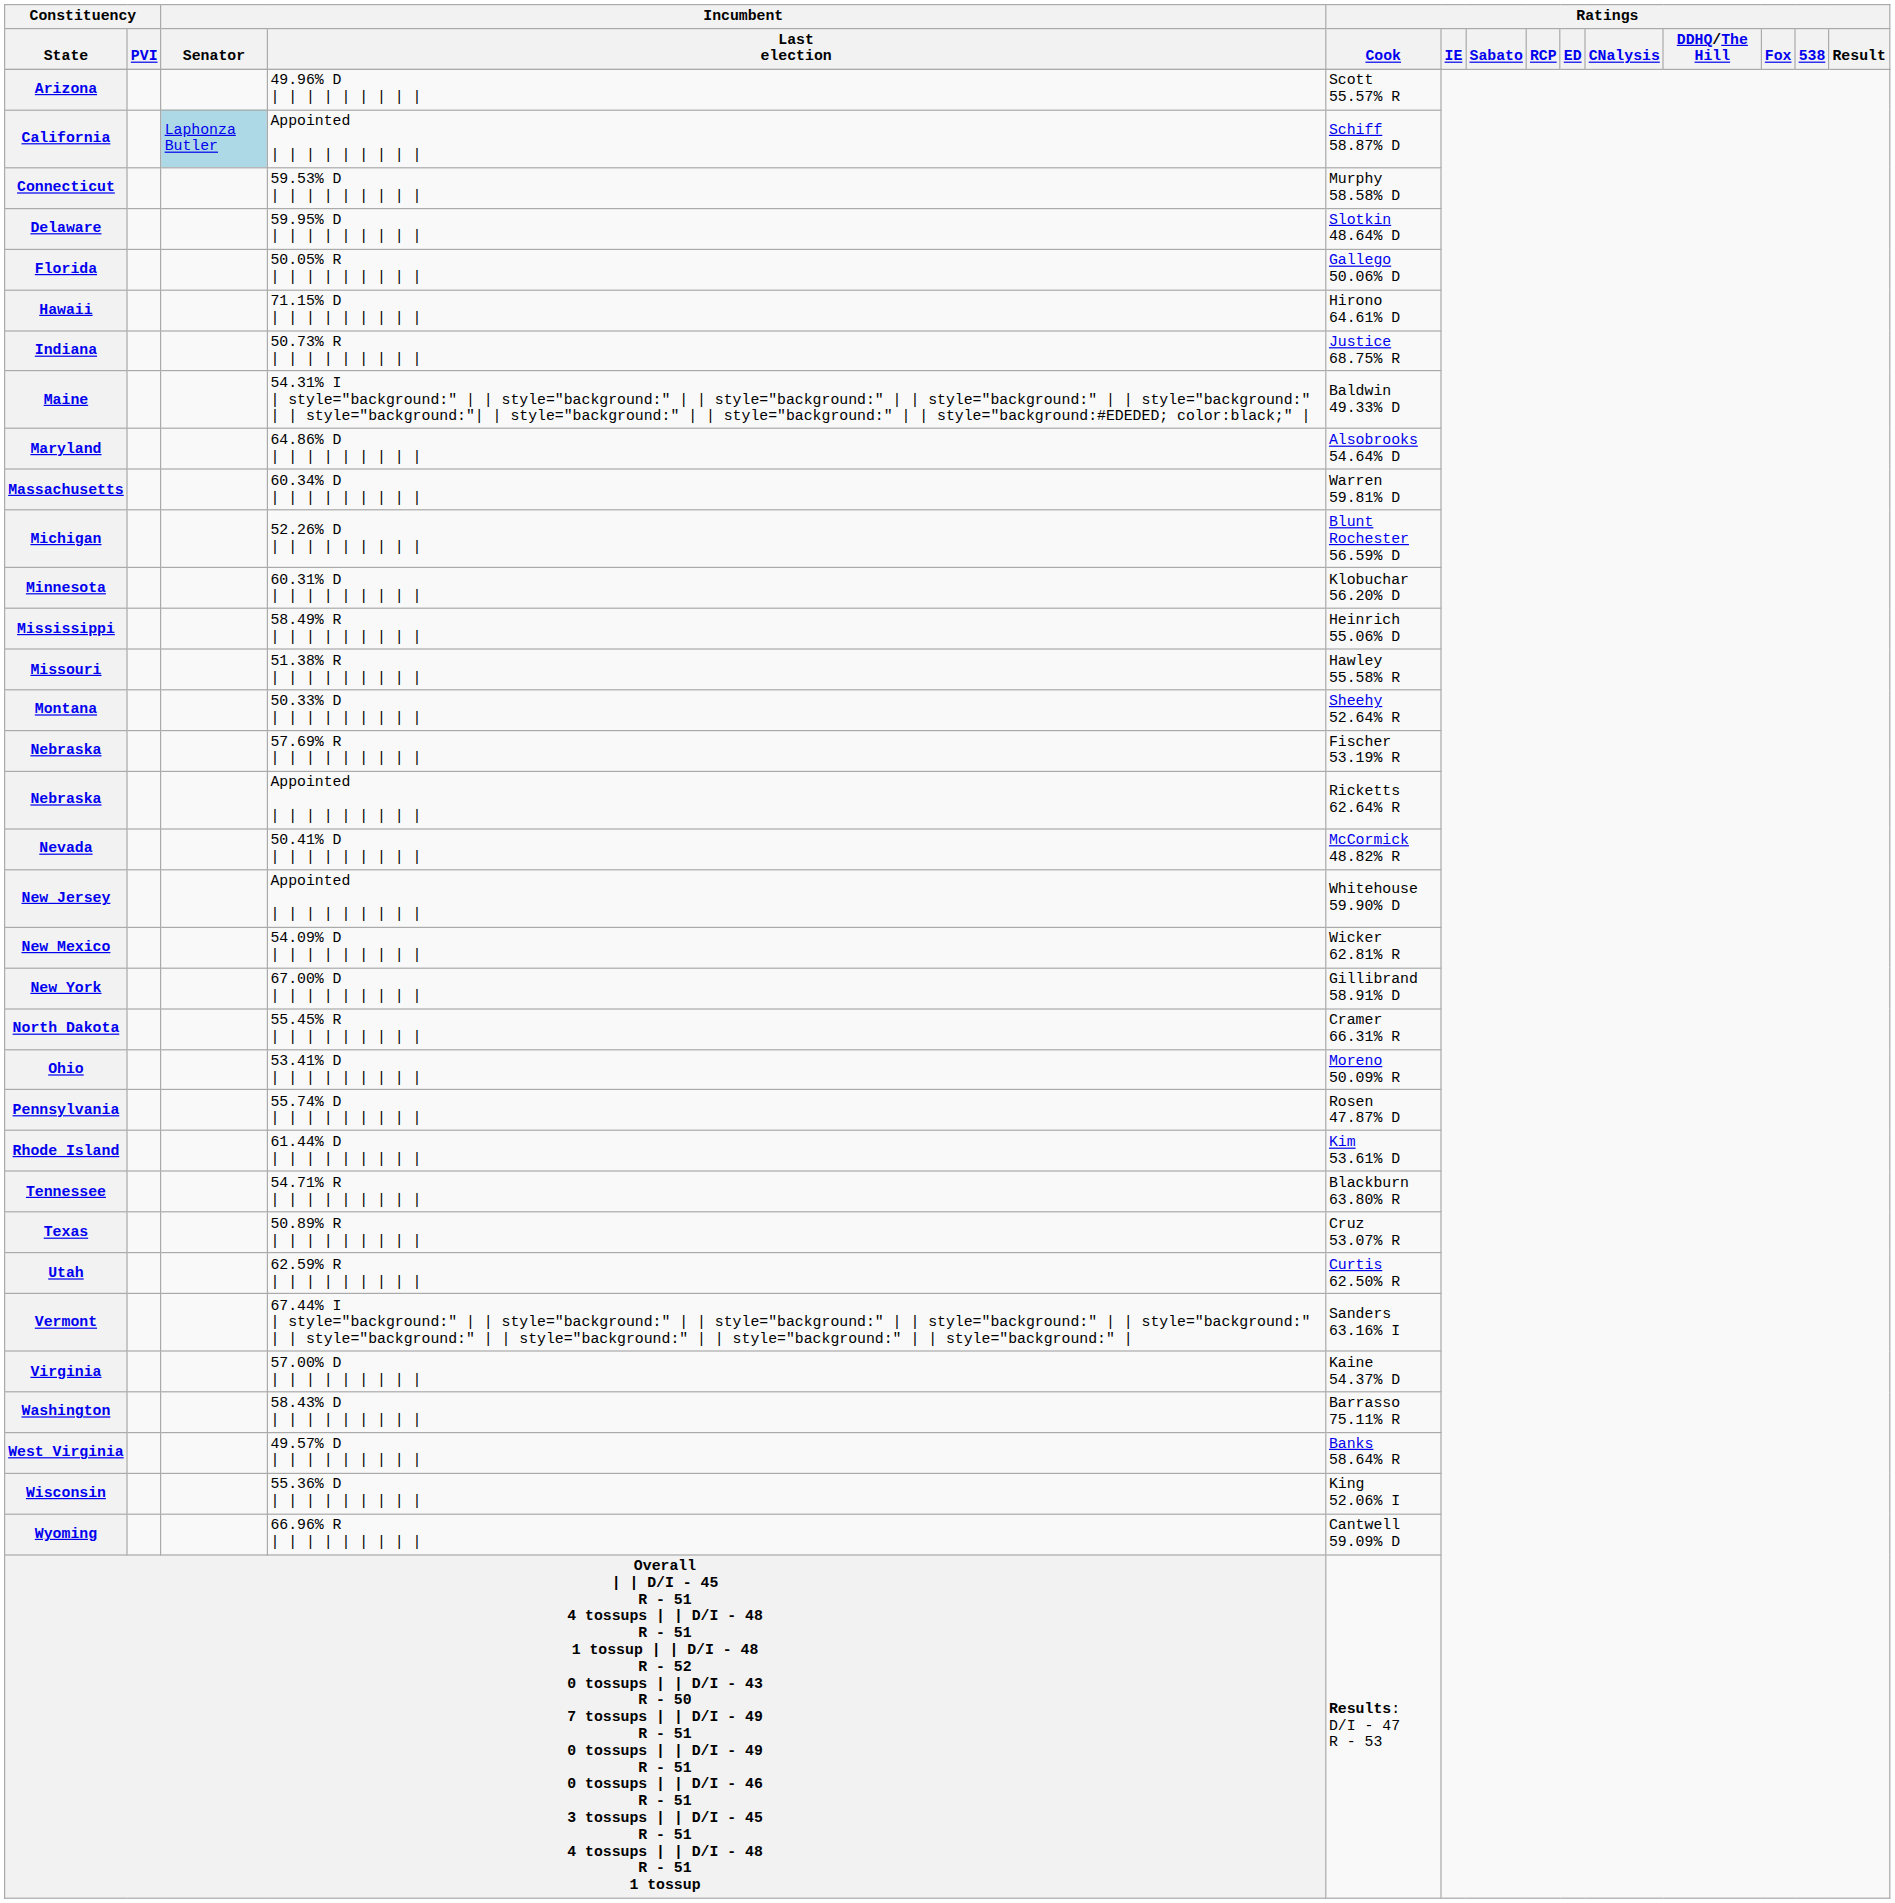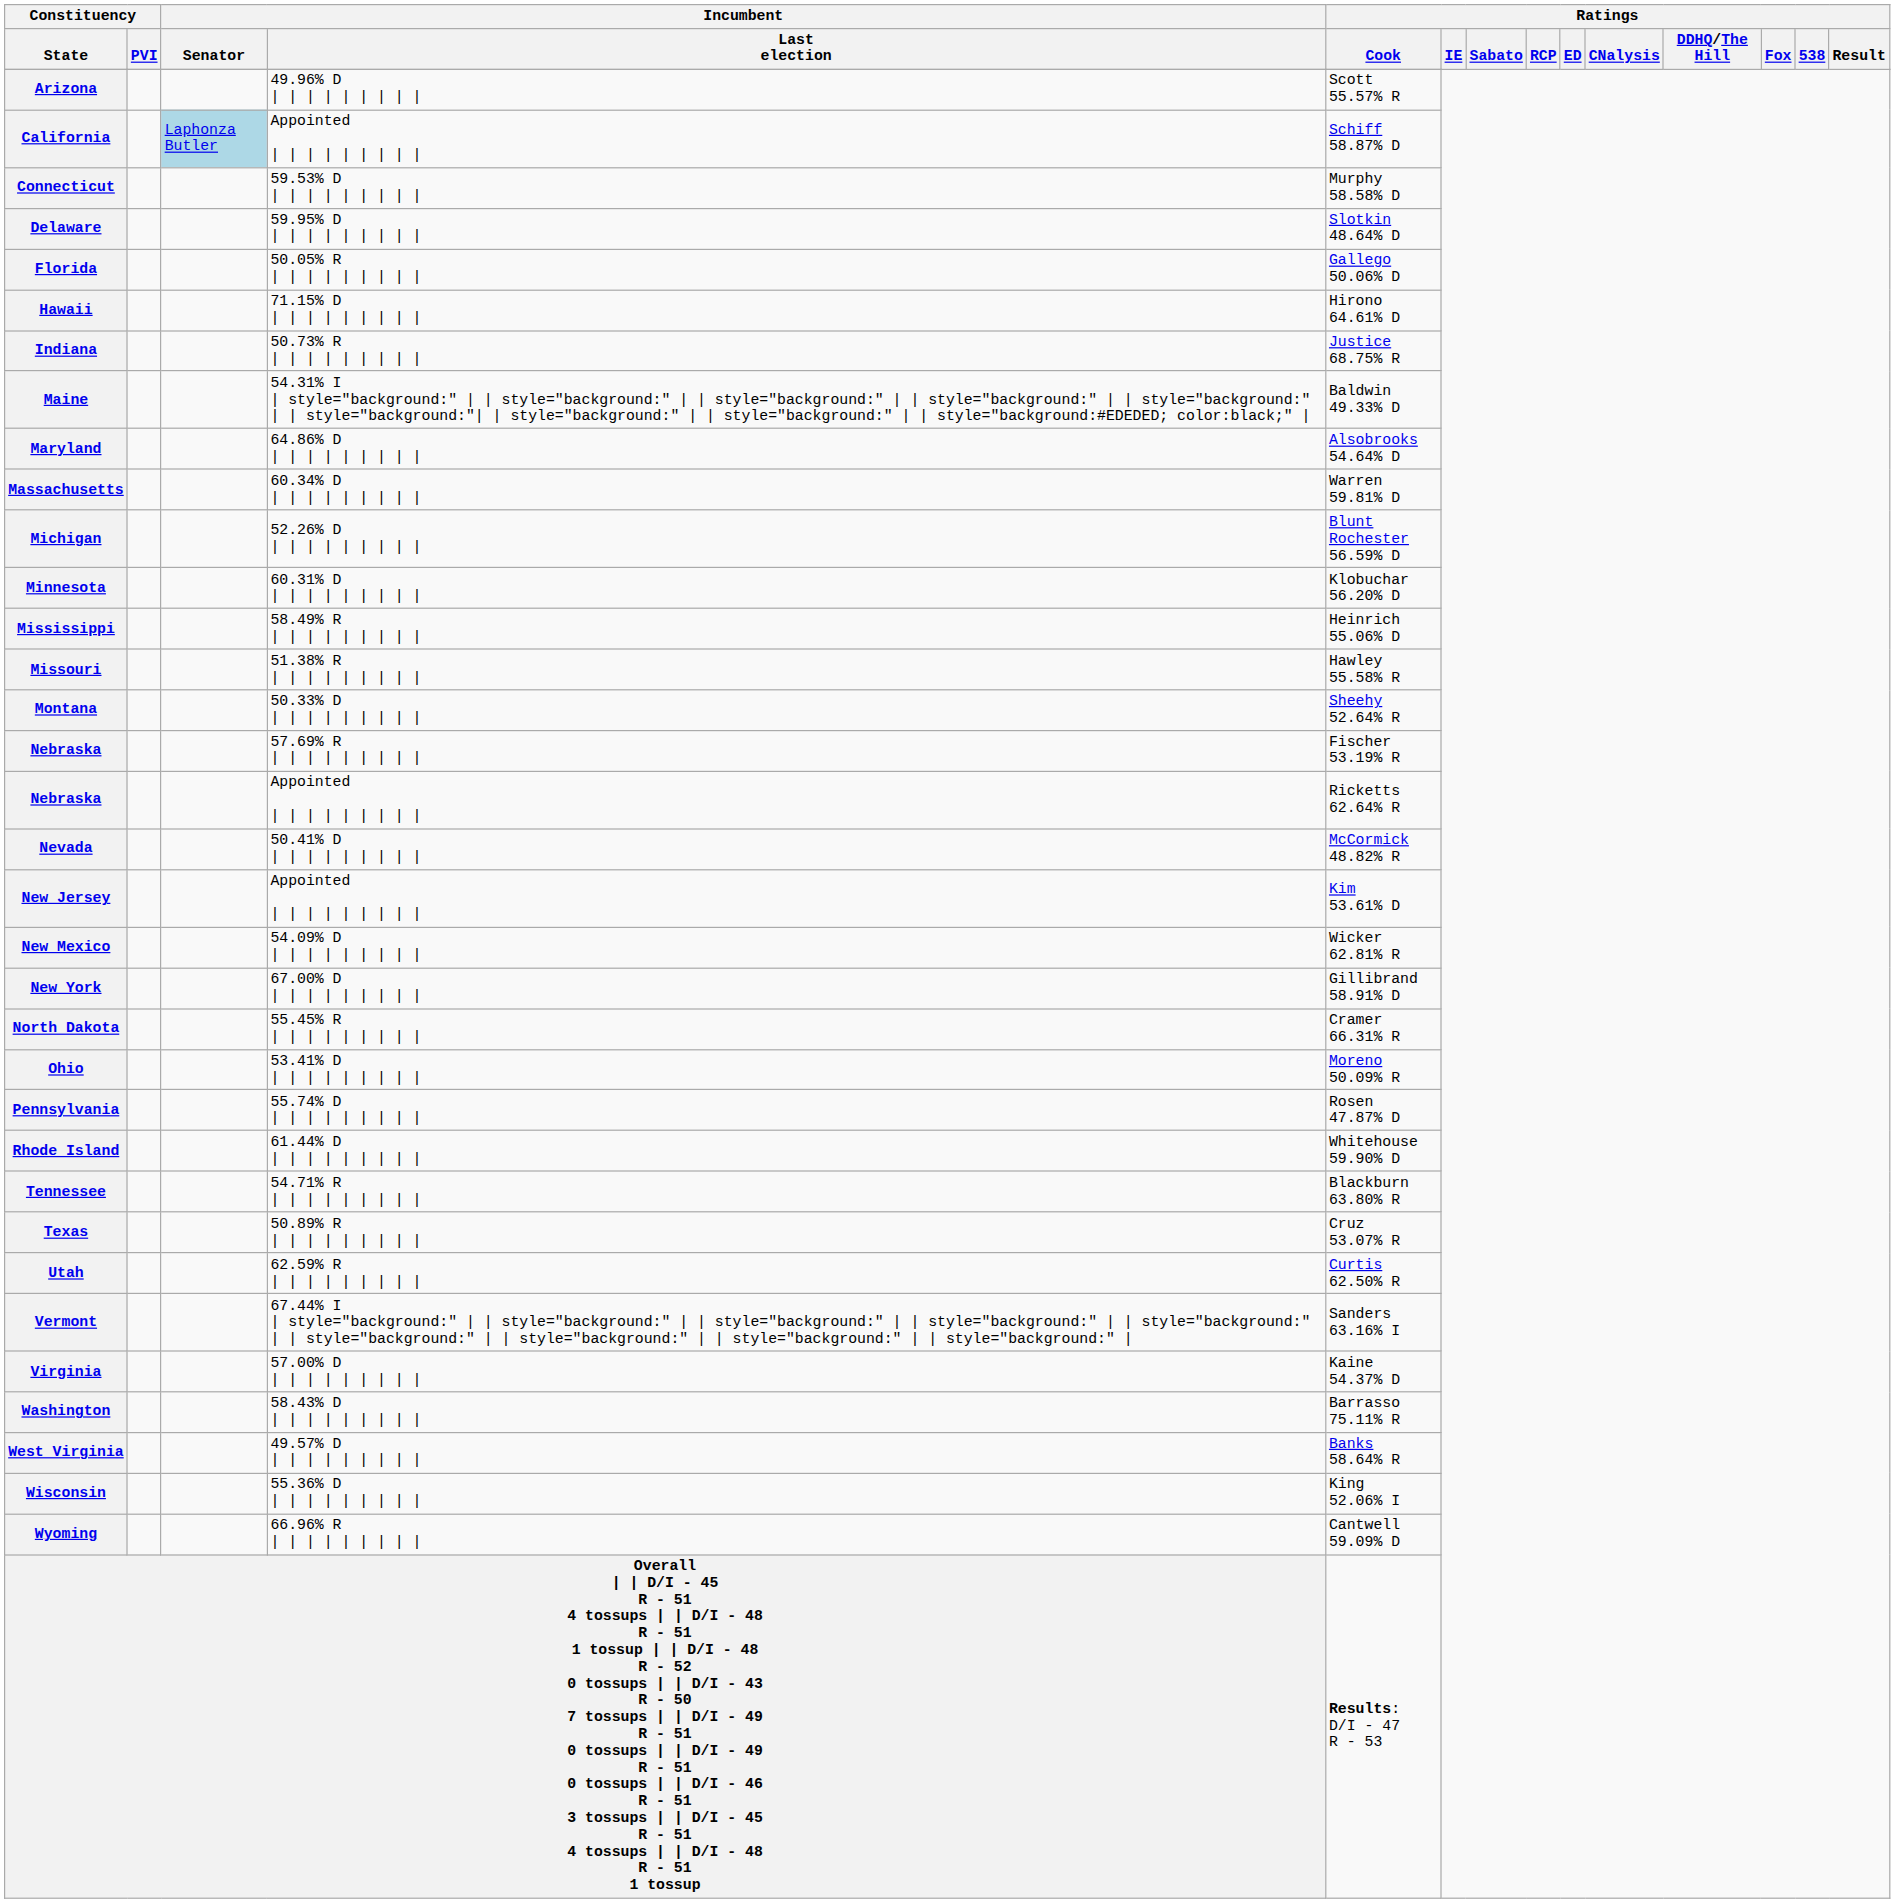(1373, 899) Whitehouse 59.90% D -> (1365, 899) Kim 53.61% D
(1365, 1151) Kim 53.61% D -> (1373, 1151) Whitehouse 59.90% D
